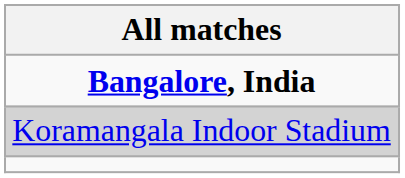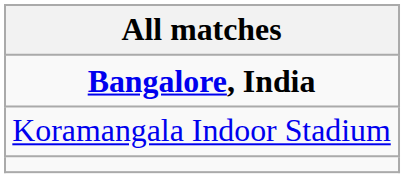(202, 130) lightgrey background -> (202, 130) no background
